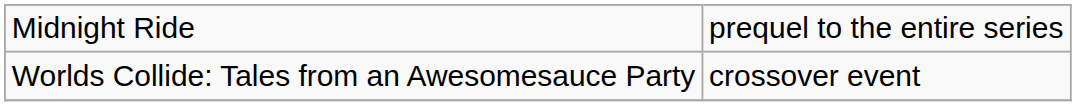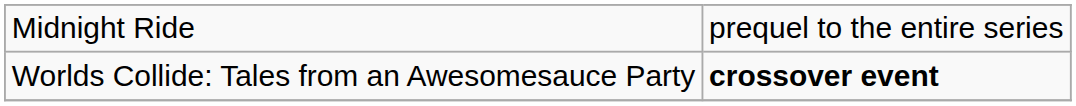(815, 75) normal -> (824, 75) bold
